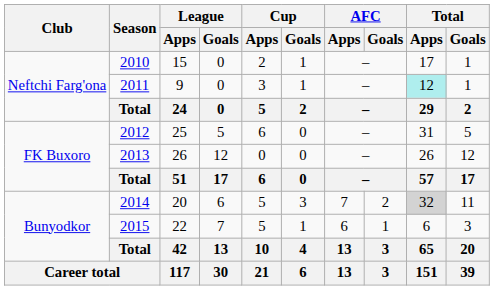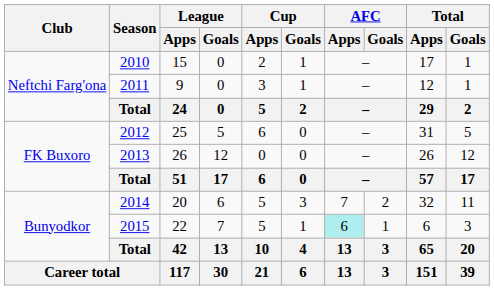(426, 86) paleturquoise background -> (426, 86) no background
(426, 202) lightgrey background -> (426, 202) no background
(344, 226) no background -> (344, 226) paleturquoise background
